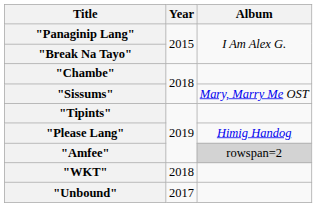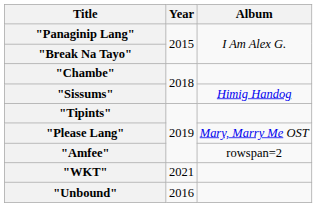(254, 93) Mary, Marry Me OST -> (254, 93) Himig Handog
(254, 133) Himig Handog -> (254, 133) Mary, Marry Me OST
(254, 152) lightgrey background -> (254, 152) no background
(181, 172) 2018 -> (181, 172) 2021
(181, 192) 2017 -> (181, 192) 2016
